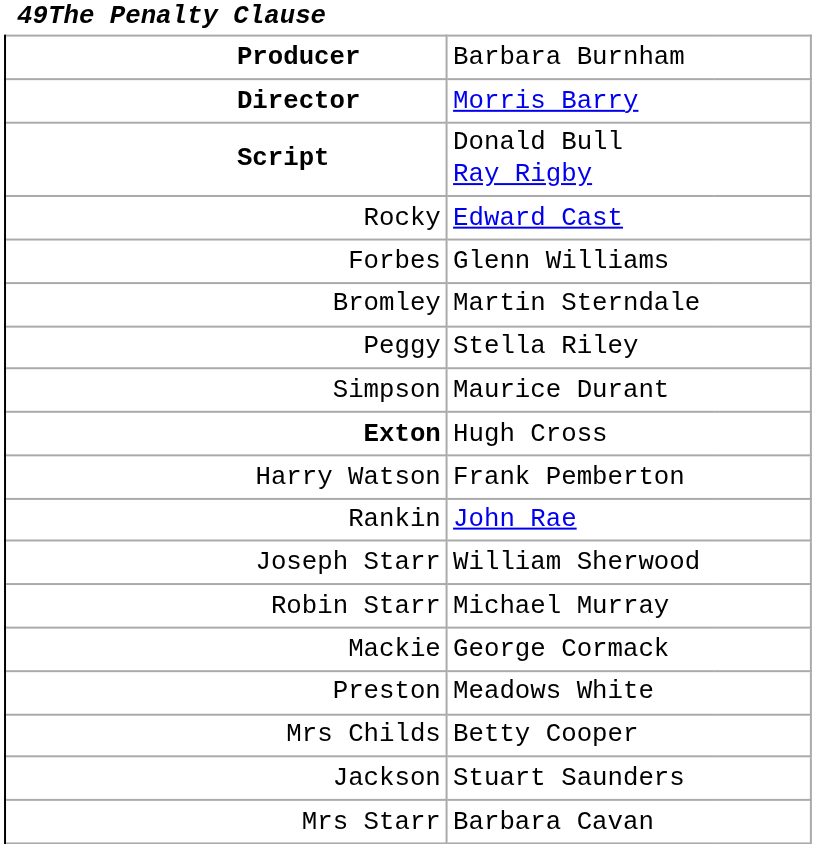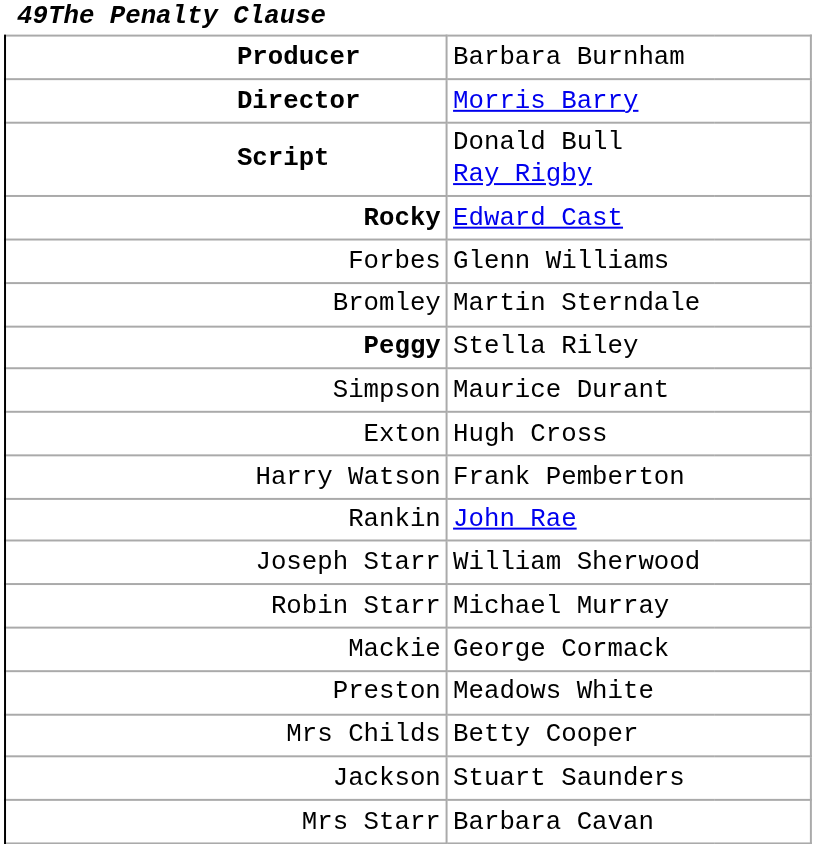(402, 217) normal -> (402, 217) bold
(402, 347) normal -> (402, 347) bold
(402, 433) bold -> (402, 433) normal
